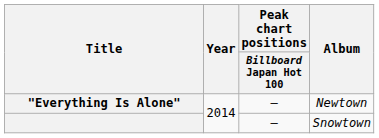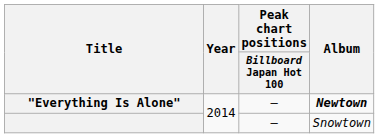(342, 103) normal -> (342, 103) bold
